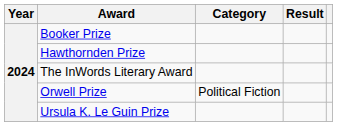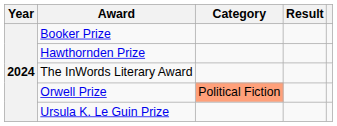(239, 92) no background -> (239, 92) lightsalmon background
